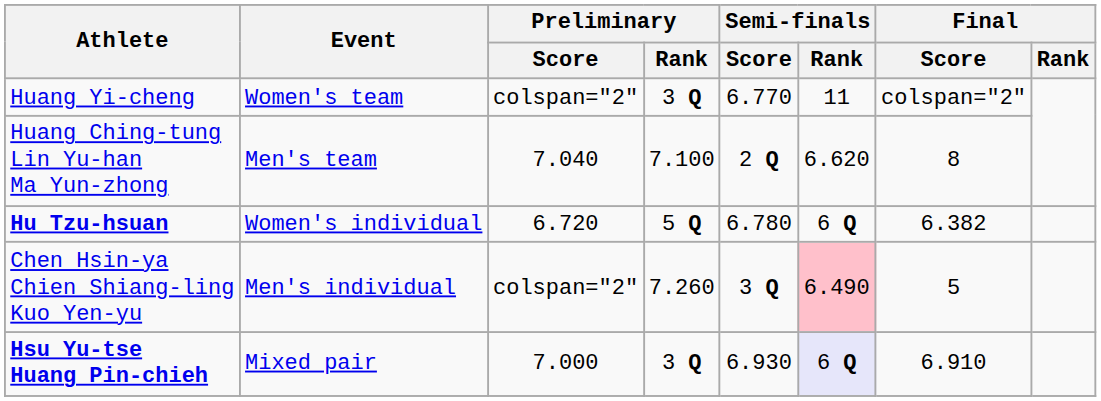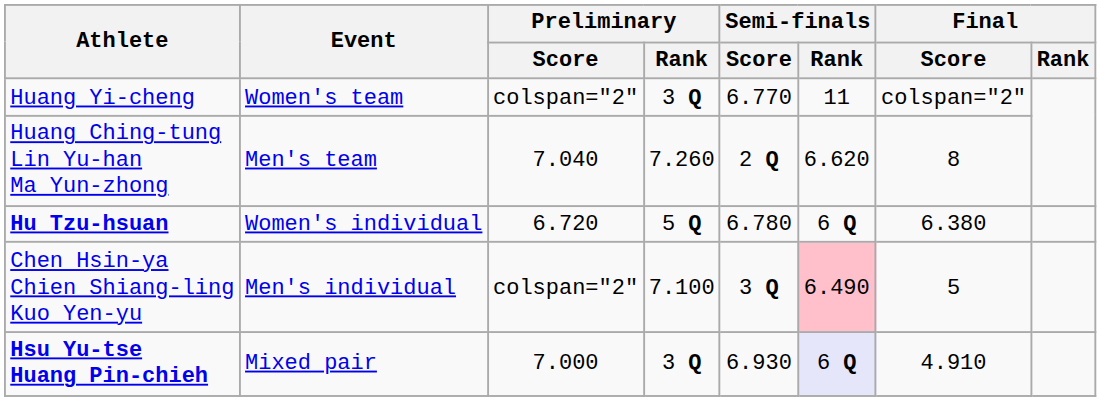(682, 160) 7.100 -> (682, 160) 7.260
(954, 224) 6.382 -> (954, 224) 6.380
(682, 287) 7.260 -> (682, 287) 7.100
(954, 363) 6.910 -> (954, 363) 4.910
